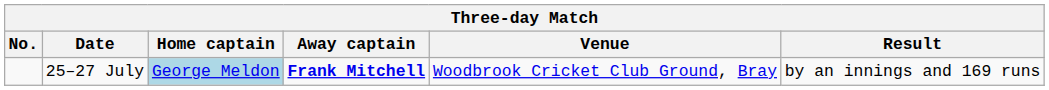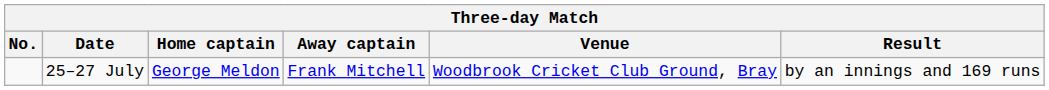(216, 71) lightblue background -> (216, 71) no background
(356, 71) bold -> (356, 71) normal
